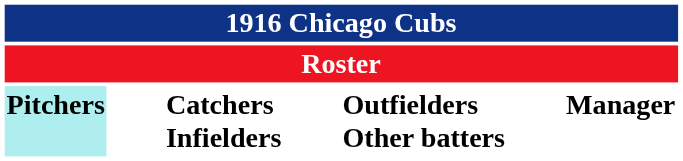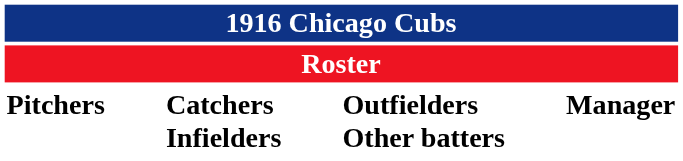(56, 104) paleturquoise background -> (56, 104) no background
